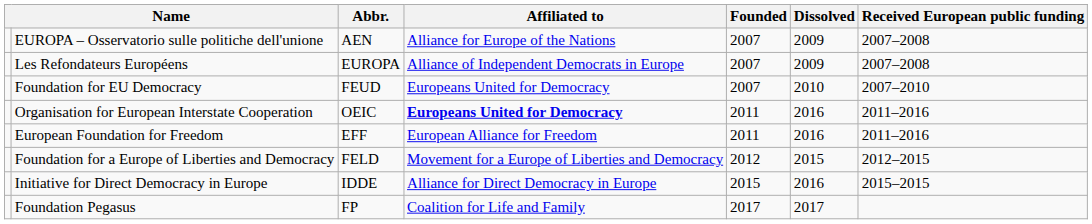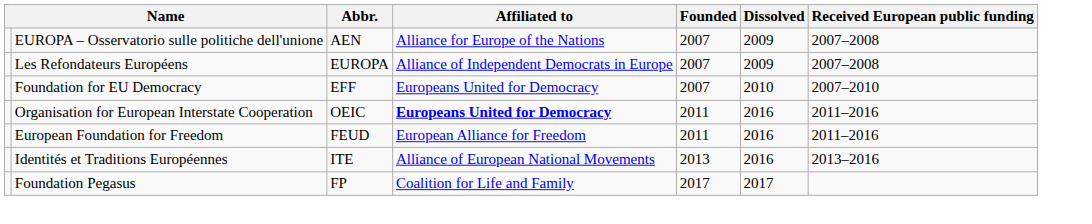(361, 87) FEUD -> (343, 87) EFF
(354, 135) EFF -> (350, 135) FEUD
- row: (175, 159)
+ row: (121, 159)
- row: (141, 183)
